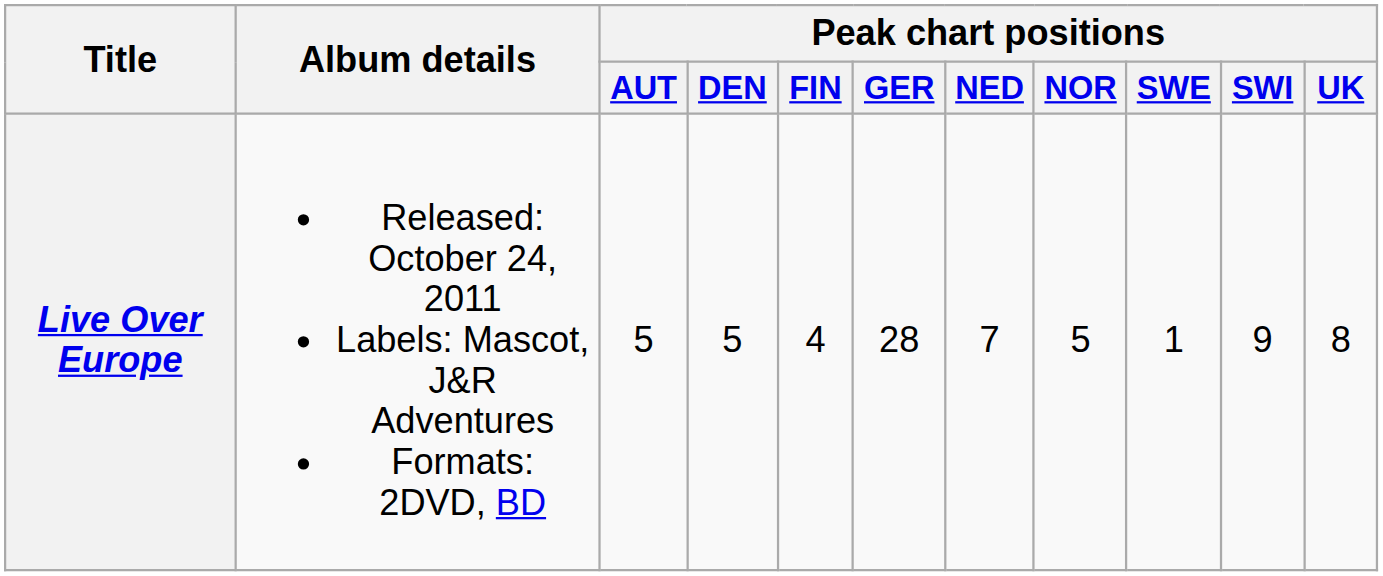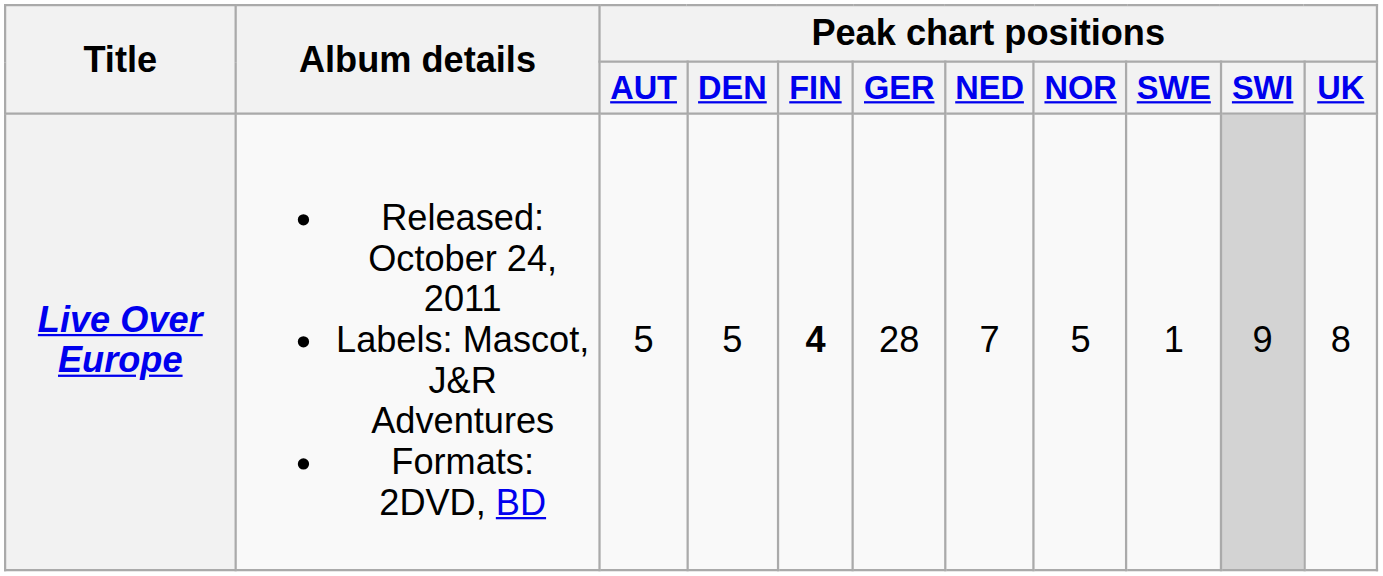(815, 340) normal -> (815, 340) bold
(1263, 340) no background -> (1263, 340) lightgrey background
